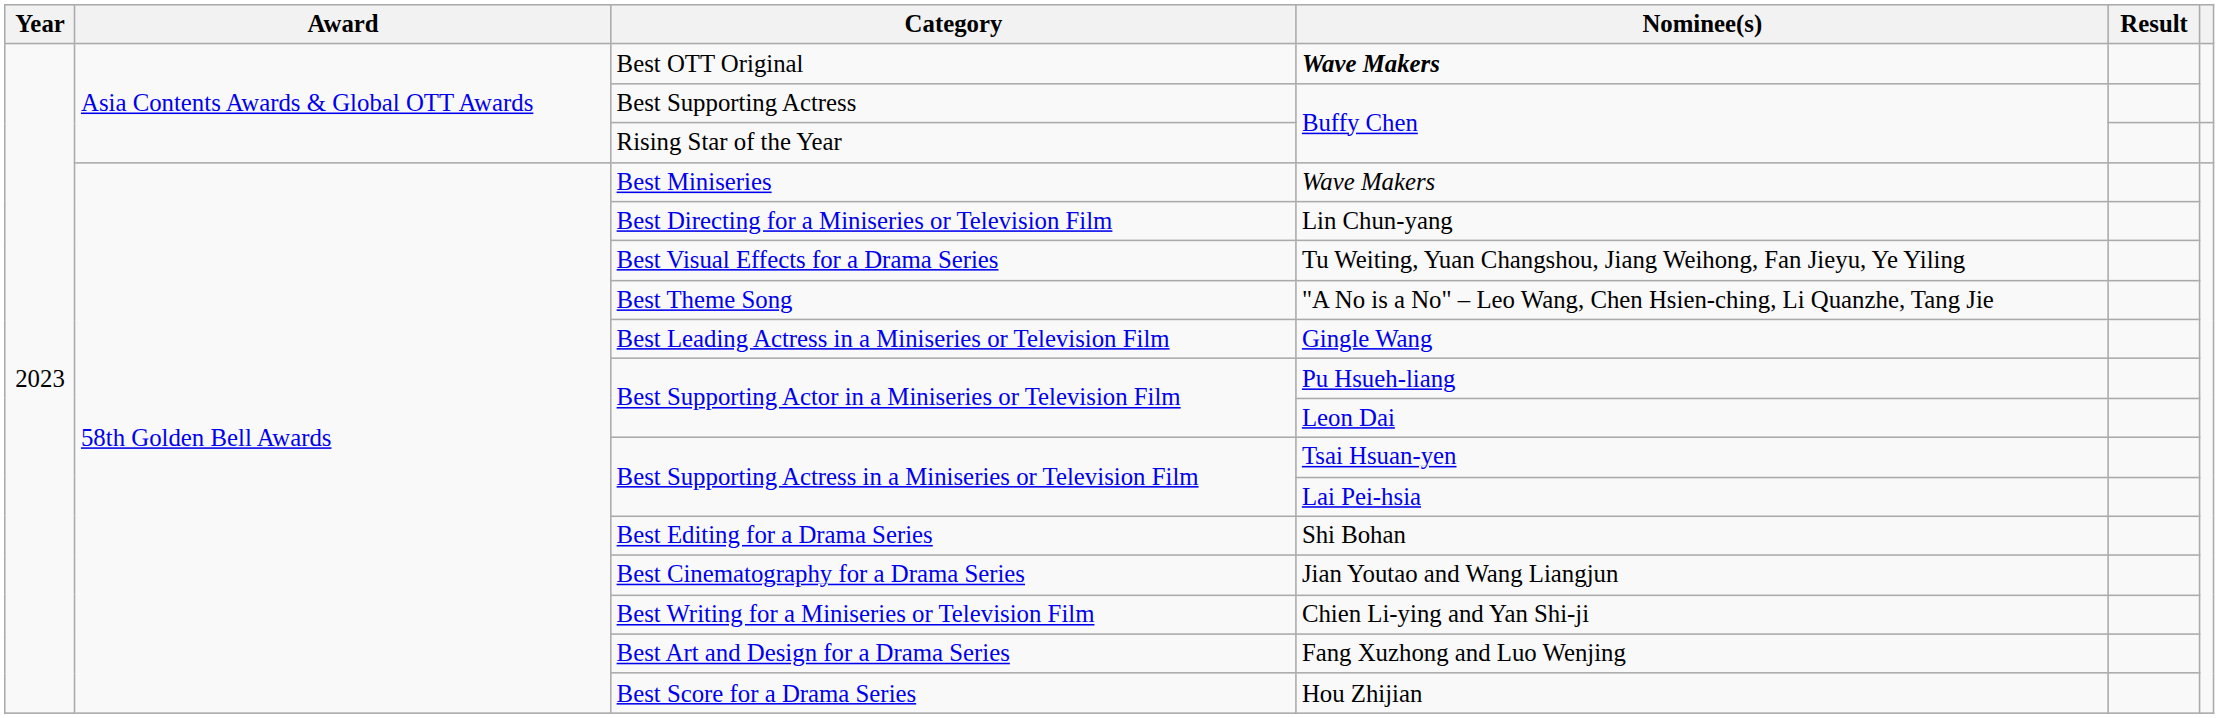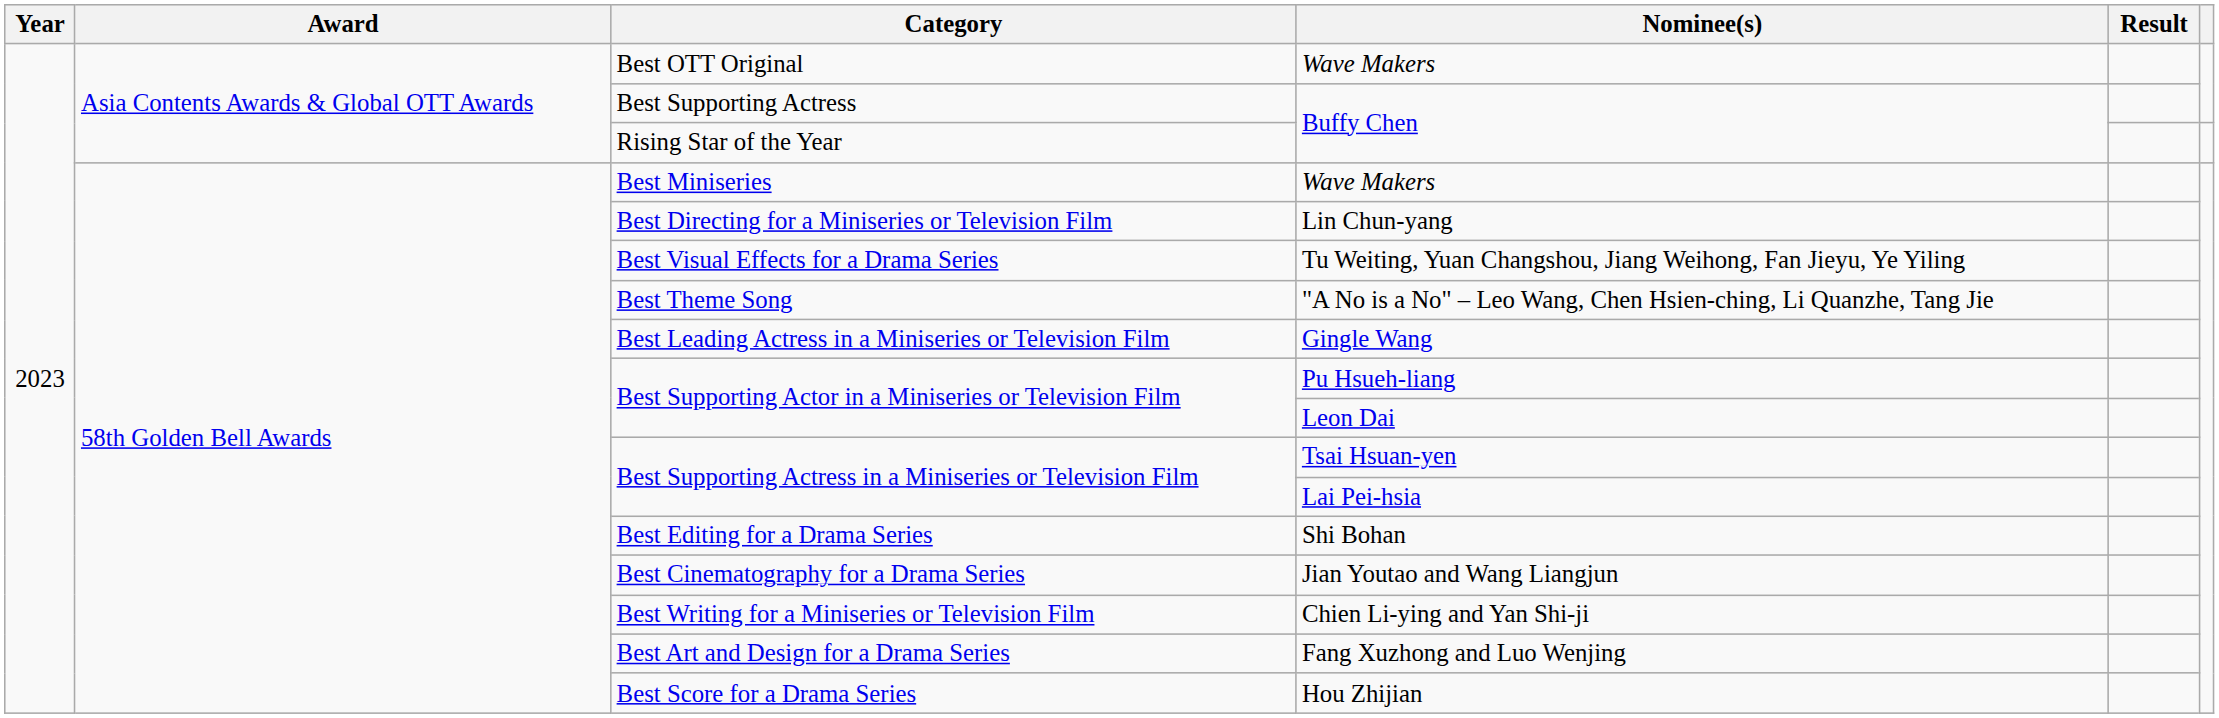(1371, 63) bold -> (1369, 63) normal
